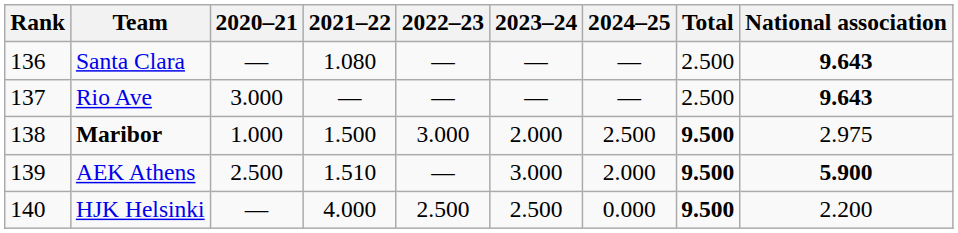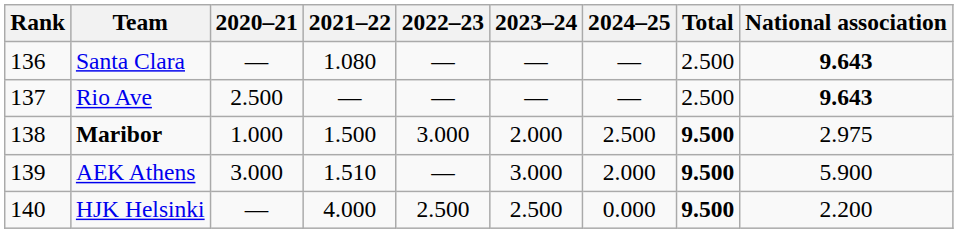(257, 97) 3.000 -> (257, 97) 2.500
(257, 172) 2.500 -> (257, 172) 3.000
(846, 172) bold -> (846, 172) normal
